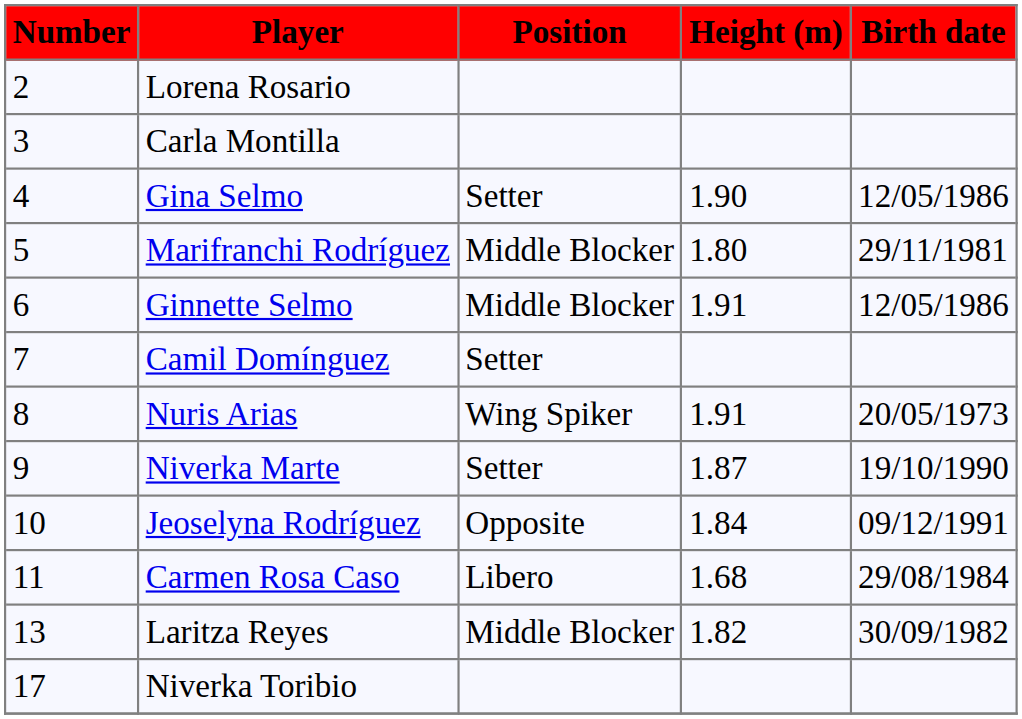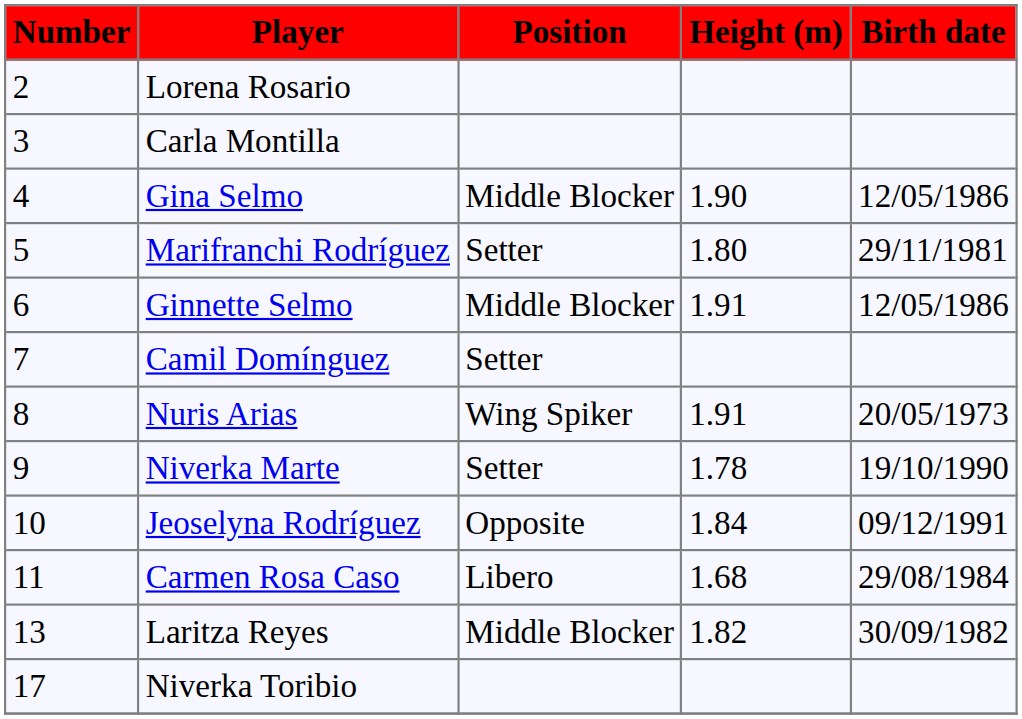(504, 195) Setter -> (570, 195) Middle Blocker
(570, 249) Middle Blocker -> (504, 249) Setter
(718, 467) 1.87 -> (718, 467) 1.78
